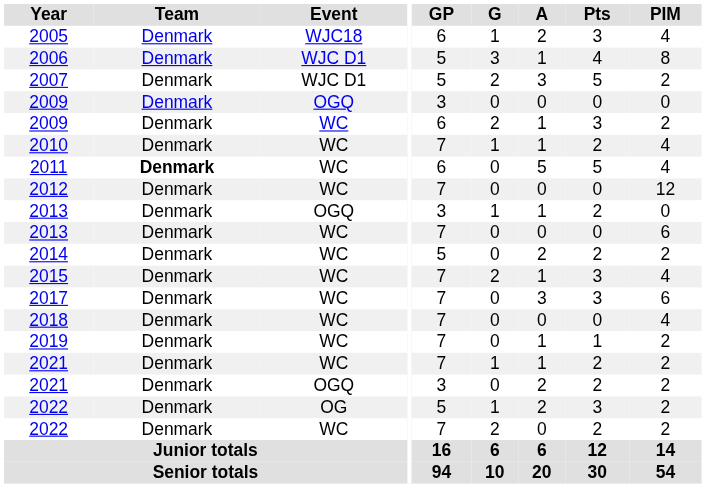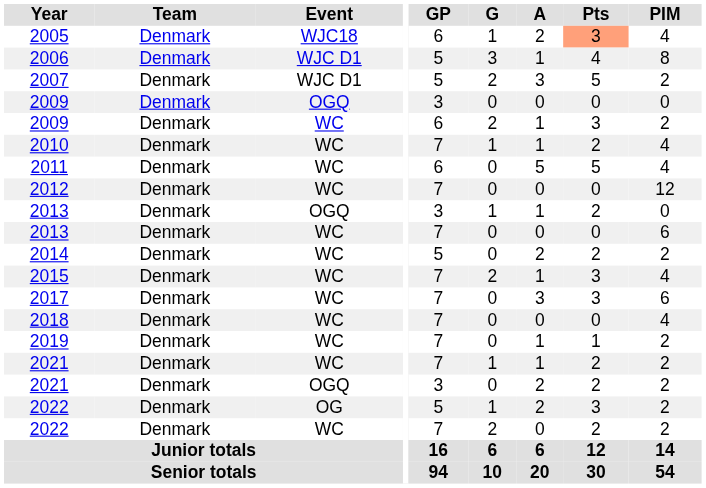(597, 36) no background -> (596, 36) lightsalmon background
(177, 167) bold -> (175, 167) normal
